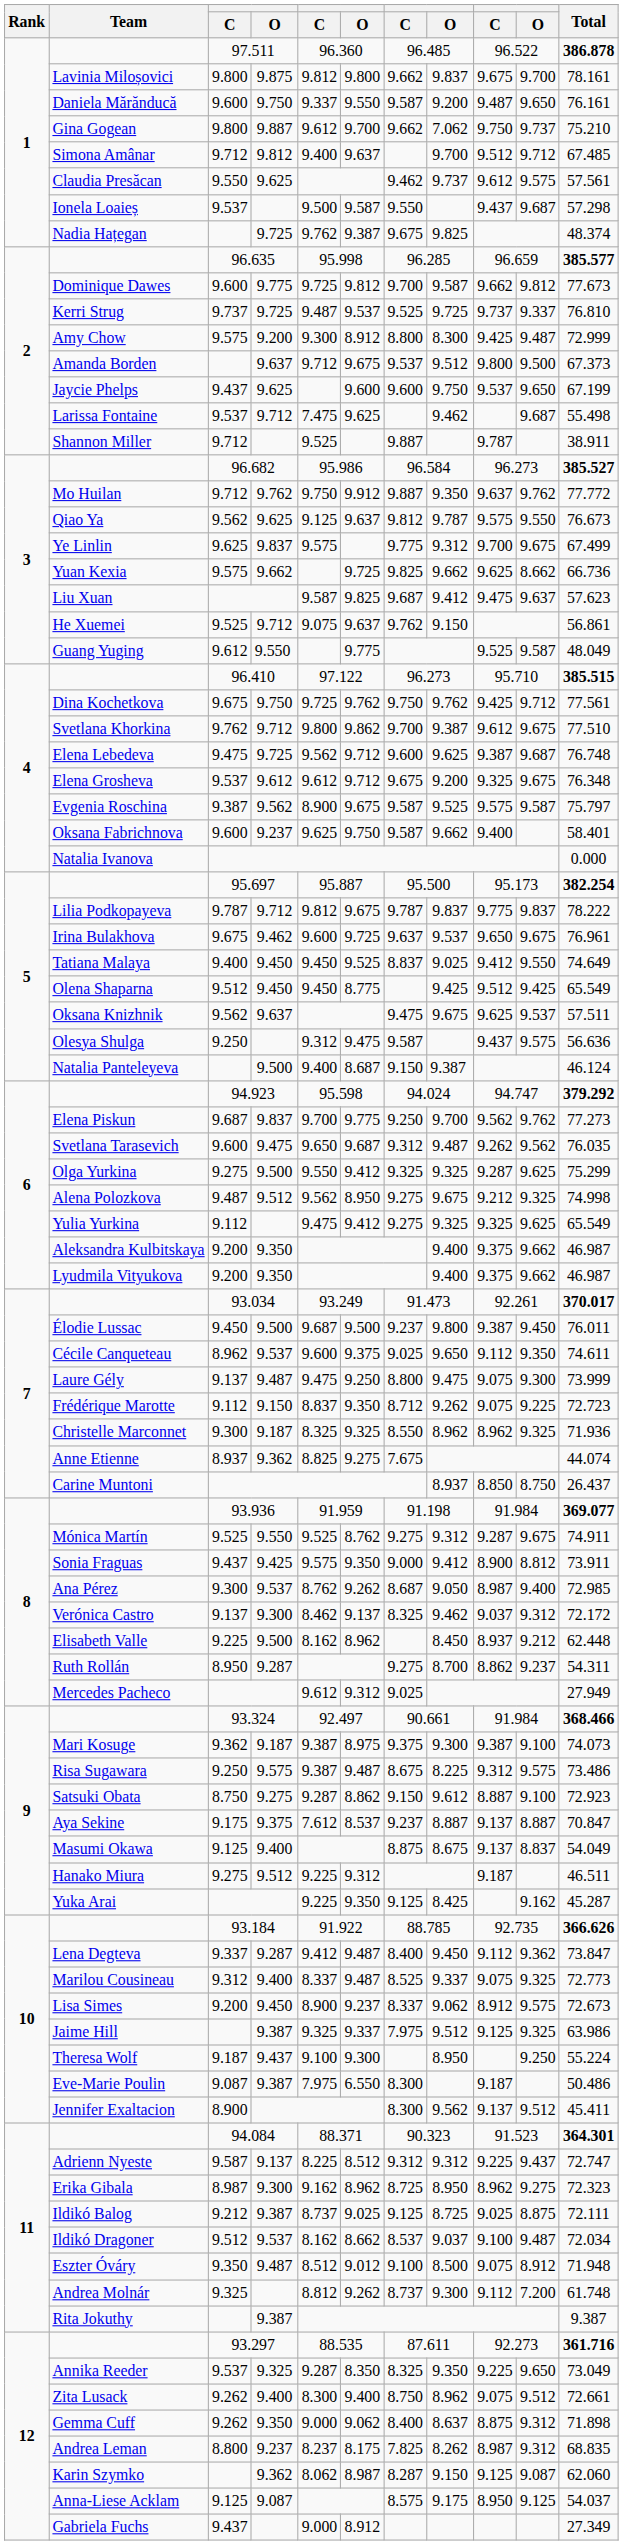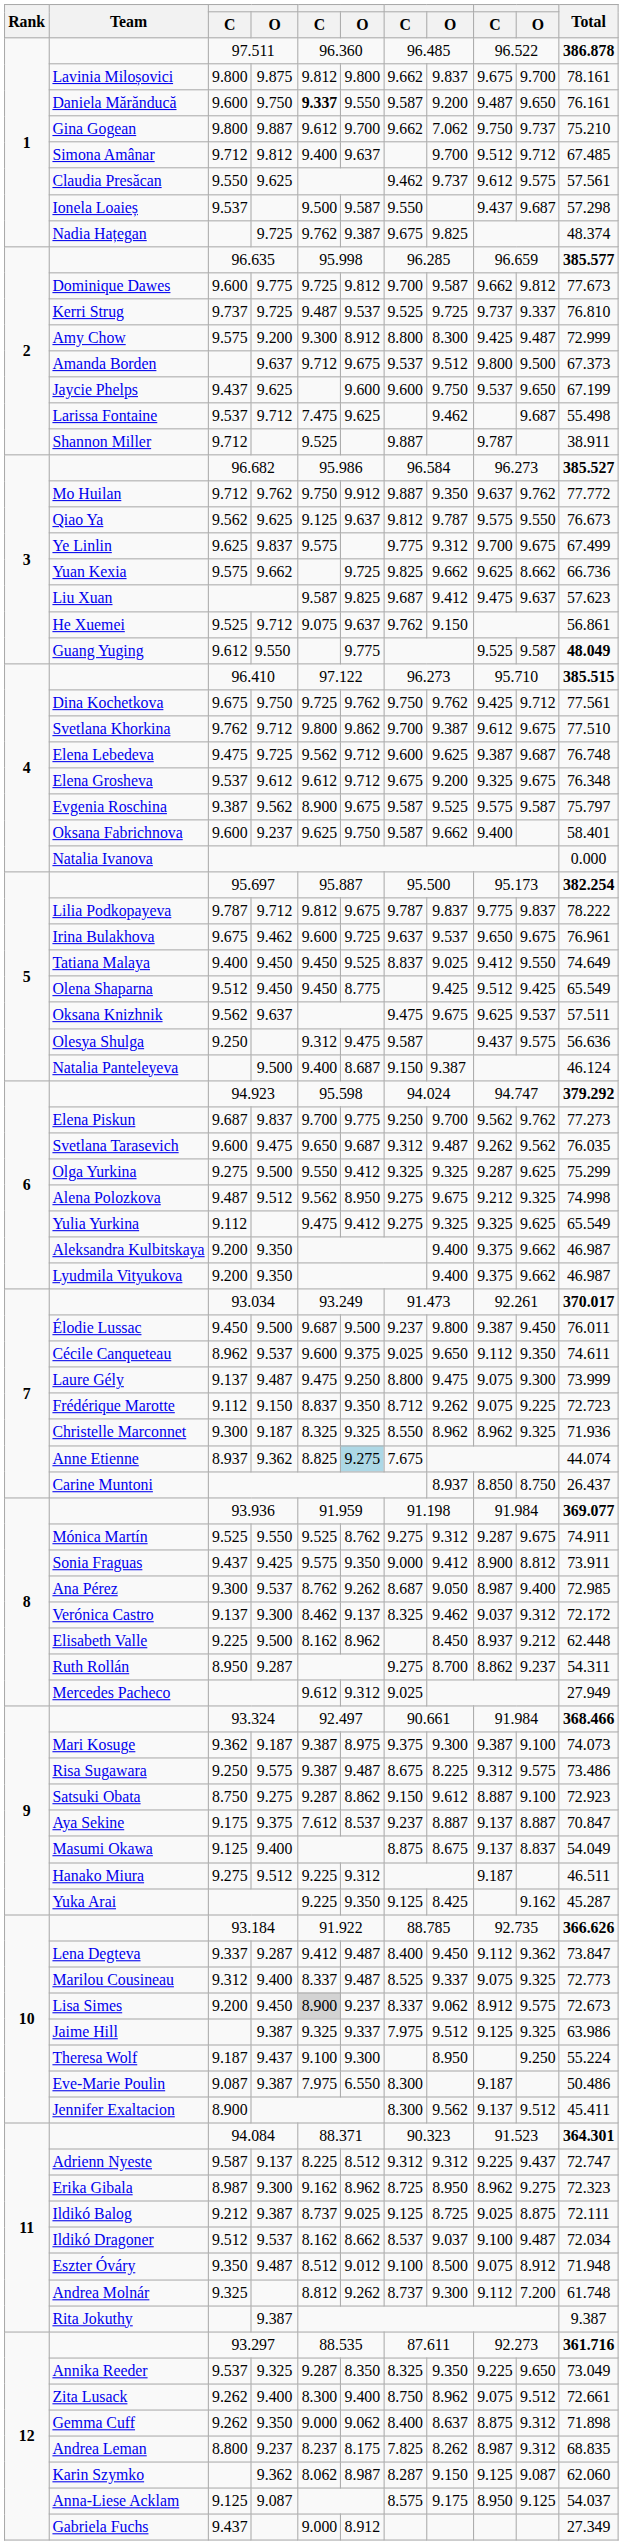(319, 103) normal -> (319, 103) bold
(589, 650) normal -> (589, 650) bold
(362, 1458) no background -> (362, 1458) lightblue background
(319, 2006) no background -> (319, 2006) lightgrey background
